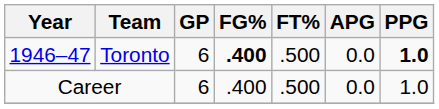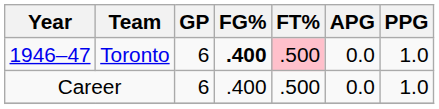(300, 54) no background -> (300, 54) pink background
(414, 54) bold -> (414, 54) normal
